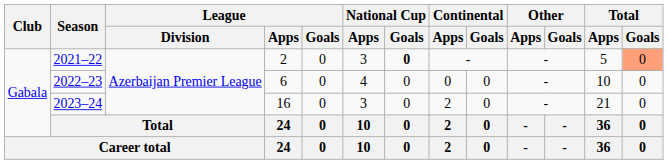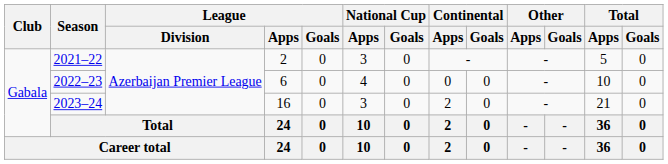(407, 59) bold -> (407, 59) normal
(642, 59) lightsalmon background -> (642, 59) no background
